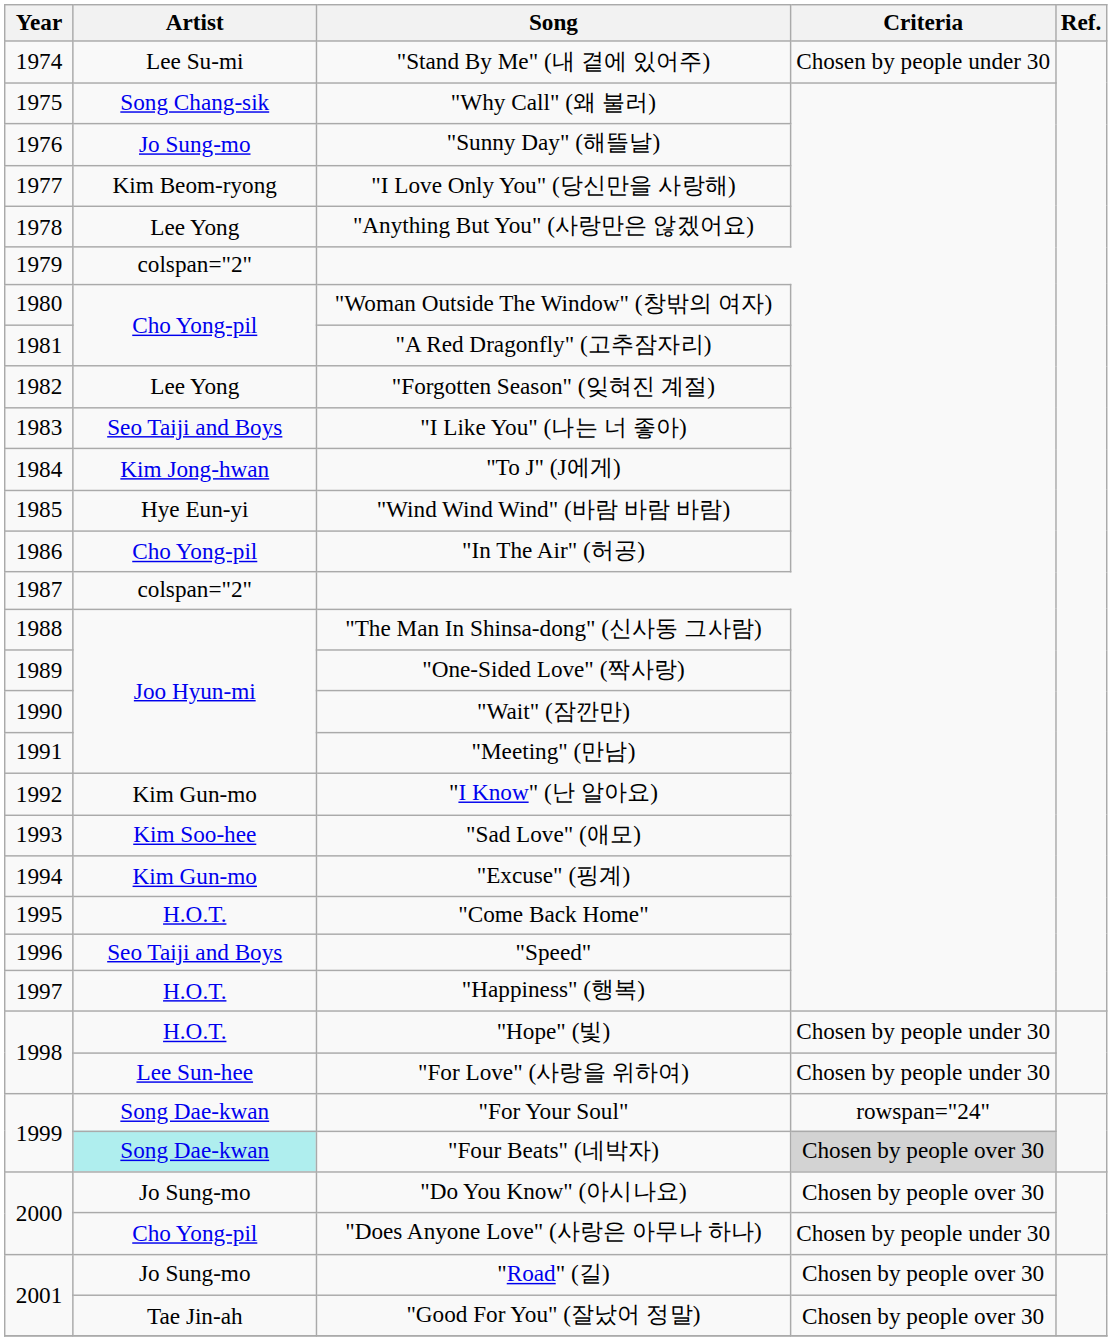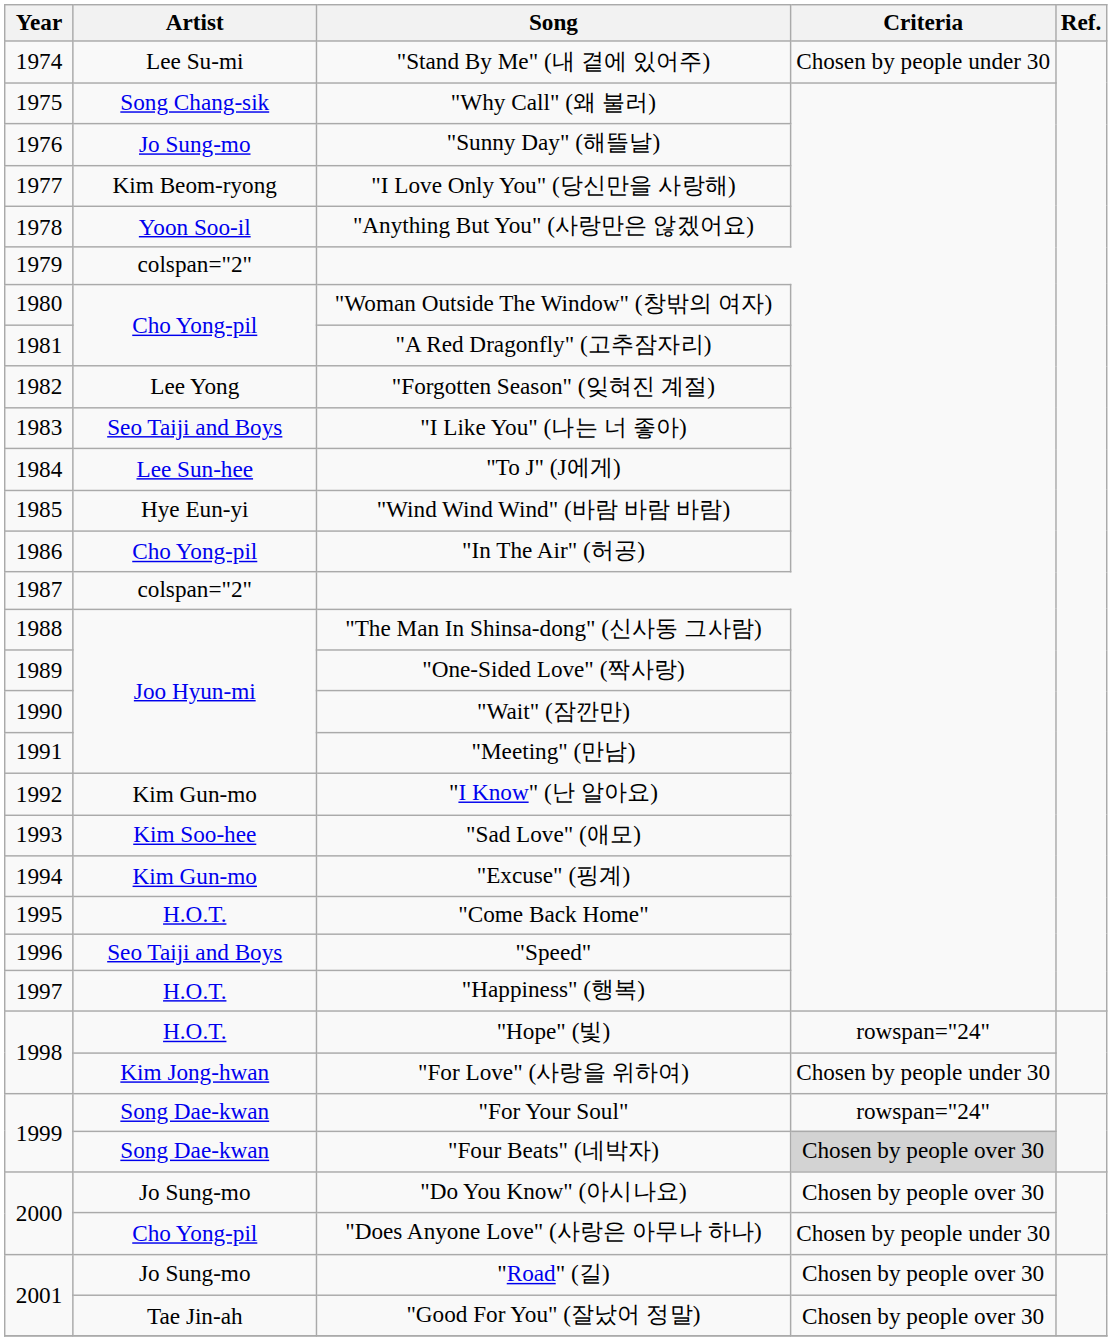(195, 226) Lee Yong -> (195, 226) Yoon Soo-il
(195, 468) Kim Jong-hwan -> (195, 468) Lee Sun-hee
(923, 1031) Chosen by people under 30 -> (923, 1031) rowspan="24"
(195, 1073) Lee Sun-hee -> (195, 1073) Kim Jong-hwan
(195, 1150) paleturquoise background -> (195, 1150) no background
